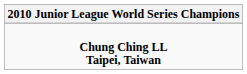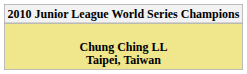(123, 53) no background -> (123, 53) khaki background
